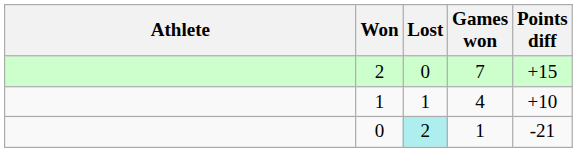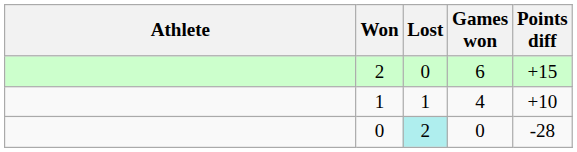(480, 71) 7 -> (480, 71) 6
(480, 131) 1 -> (480, 131) 0
(542, 131) -21 -> (542, 131) -28
